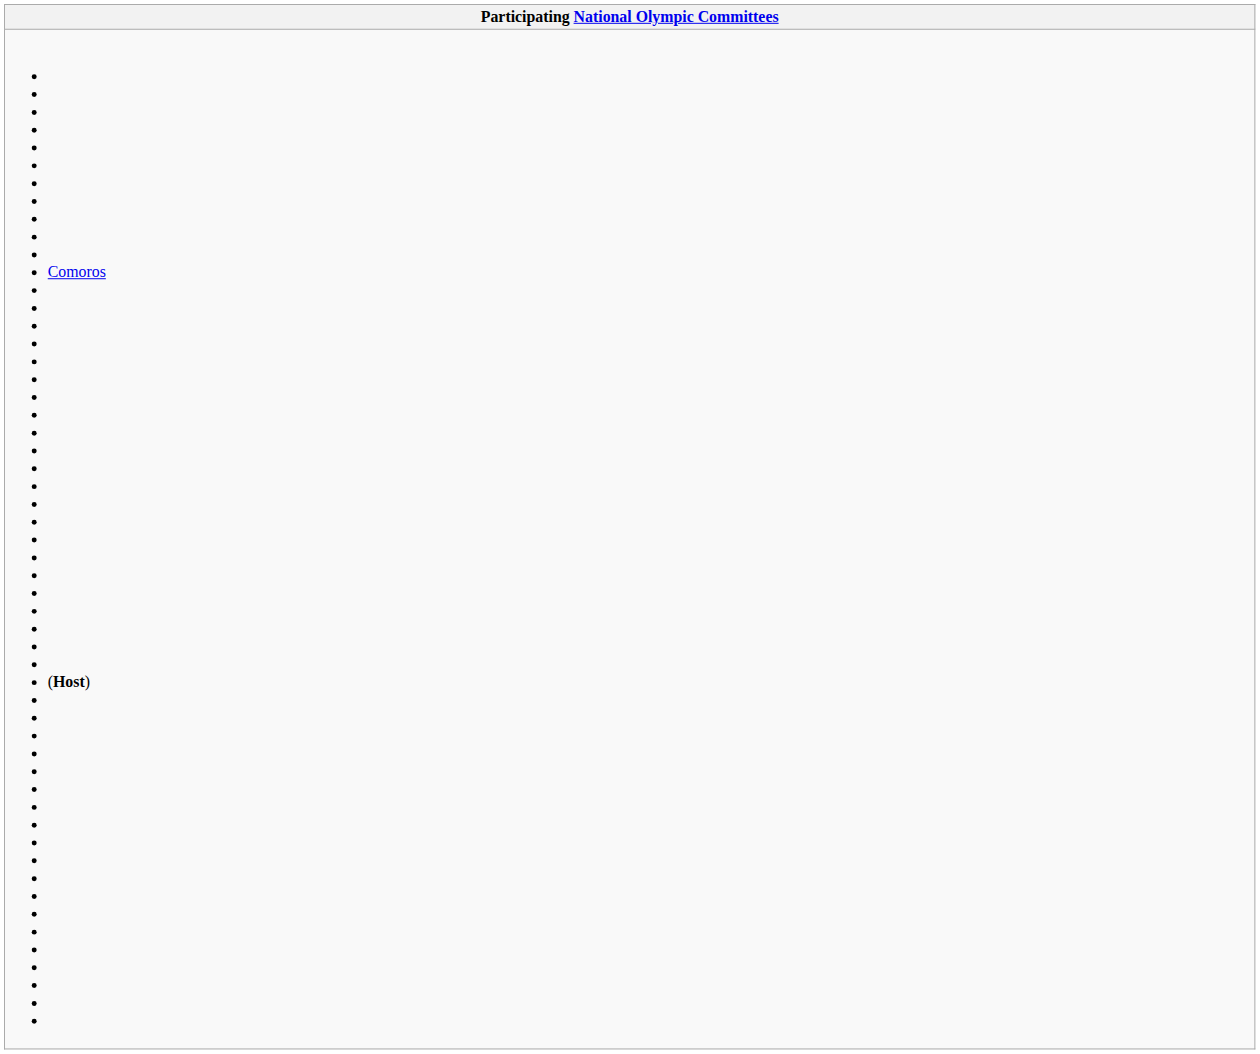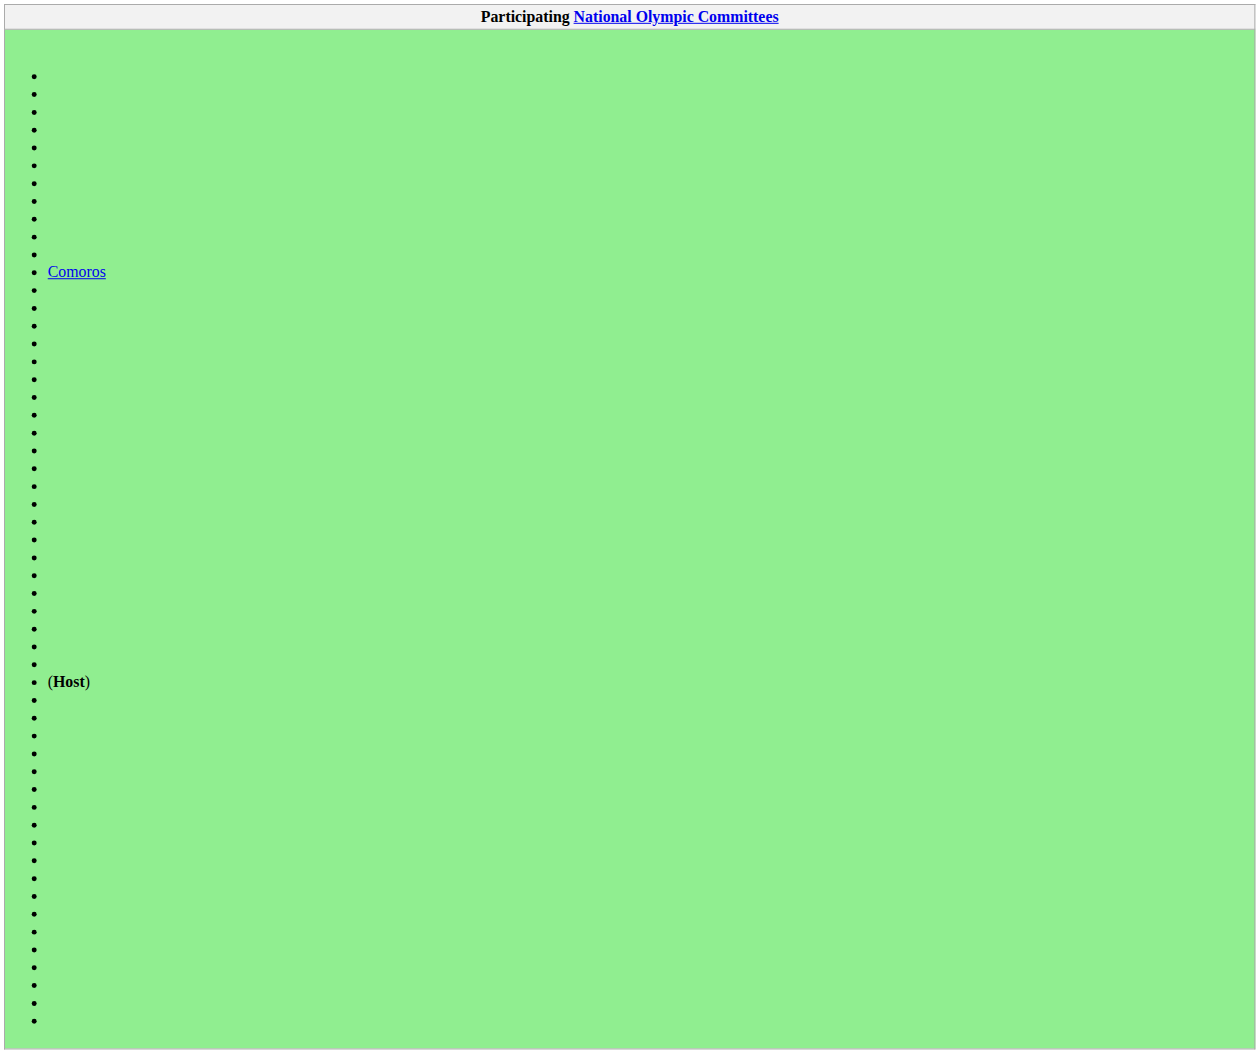(630, 548) no background -> (630, 548) lightgreen background
